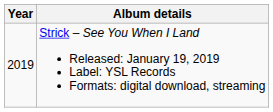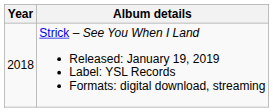(20, 65) 2019 -> (20, 65) 2018
